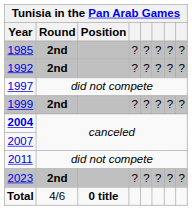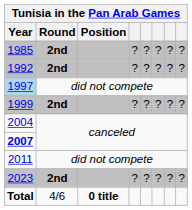(20, 86) no background -> (20, 86) lightblue background
(20, 123) bold -> (20, 123) normal
(20, 141) normal -> (20, 141) bold
